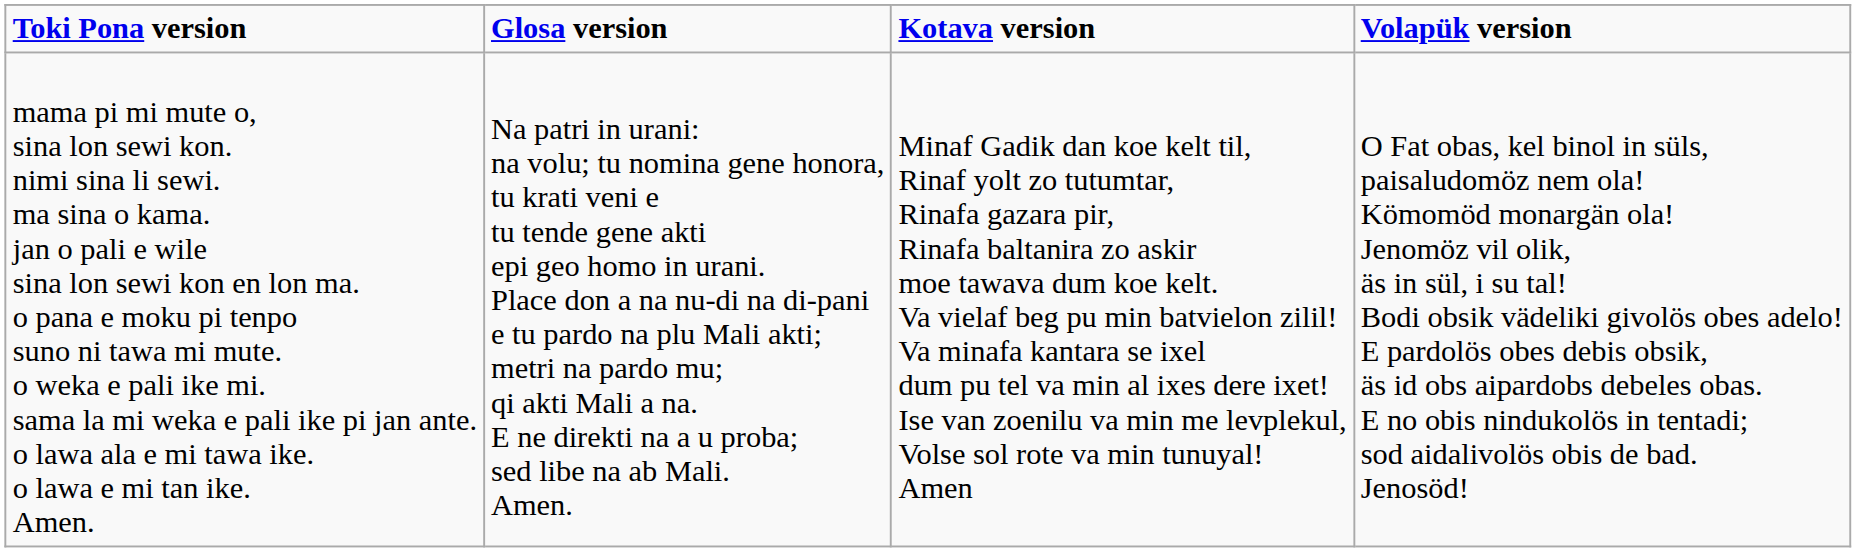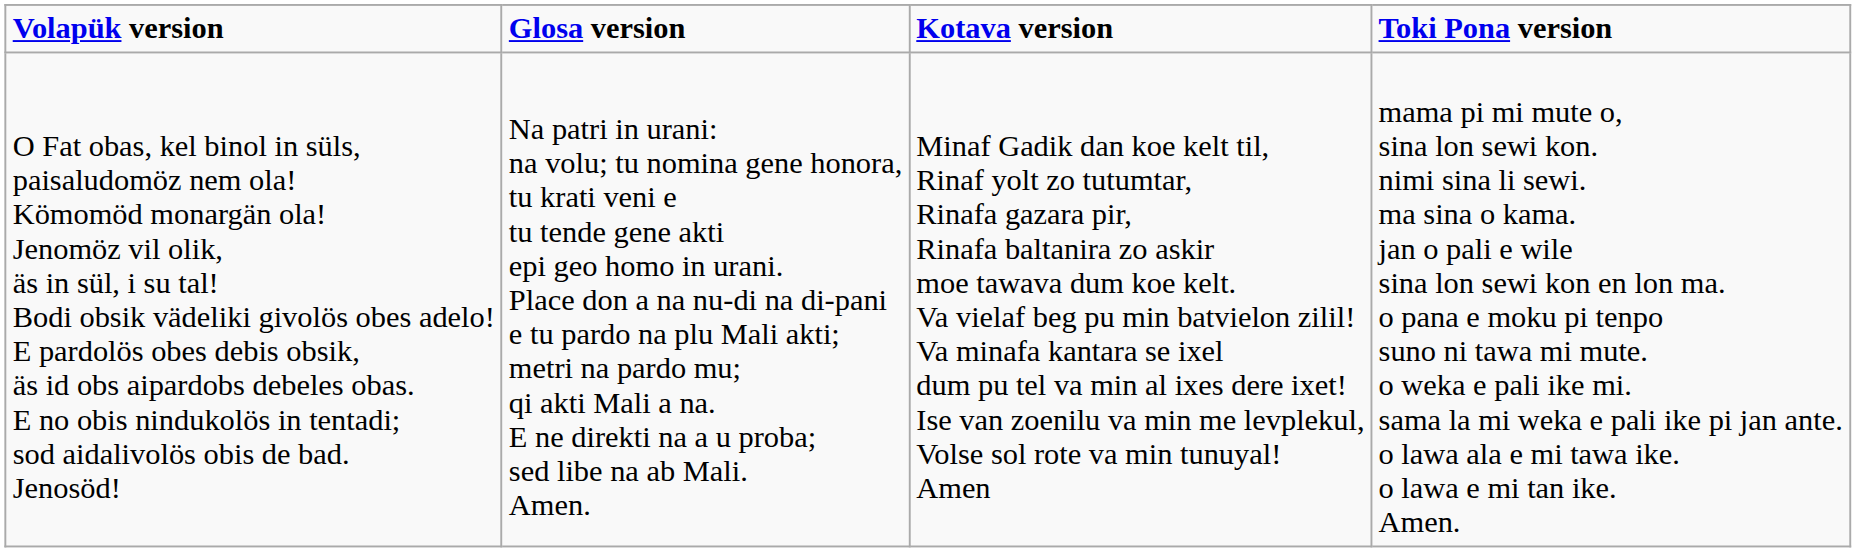columns swapped: (1466, 28) <-> (130, 28)
